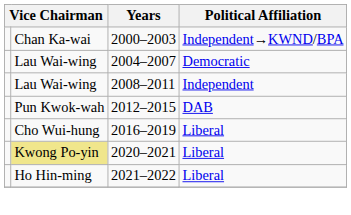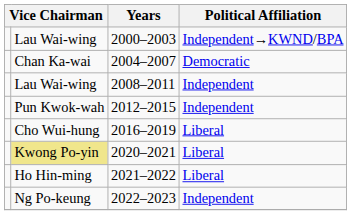(53, 38) Chan Ka-wai -> (55, 38) Lau Wai-wing
(55, 61) Lau Wai-wing -> (53, 61) Chan Ka-wai
(198, 107) DAB -> (218, 107) Independent
+ row: (143, 198)
